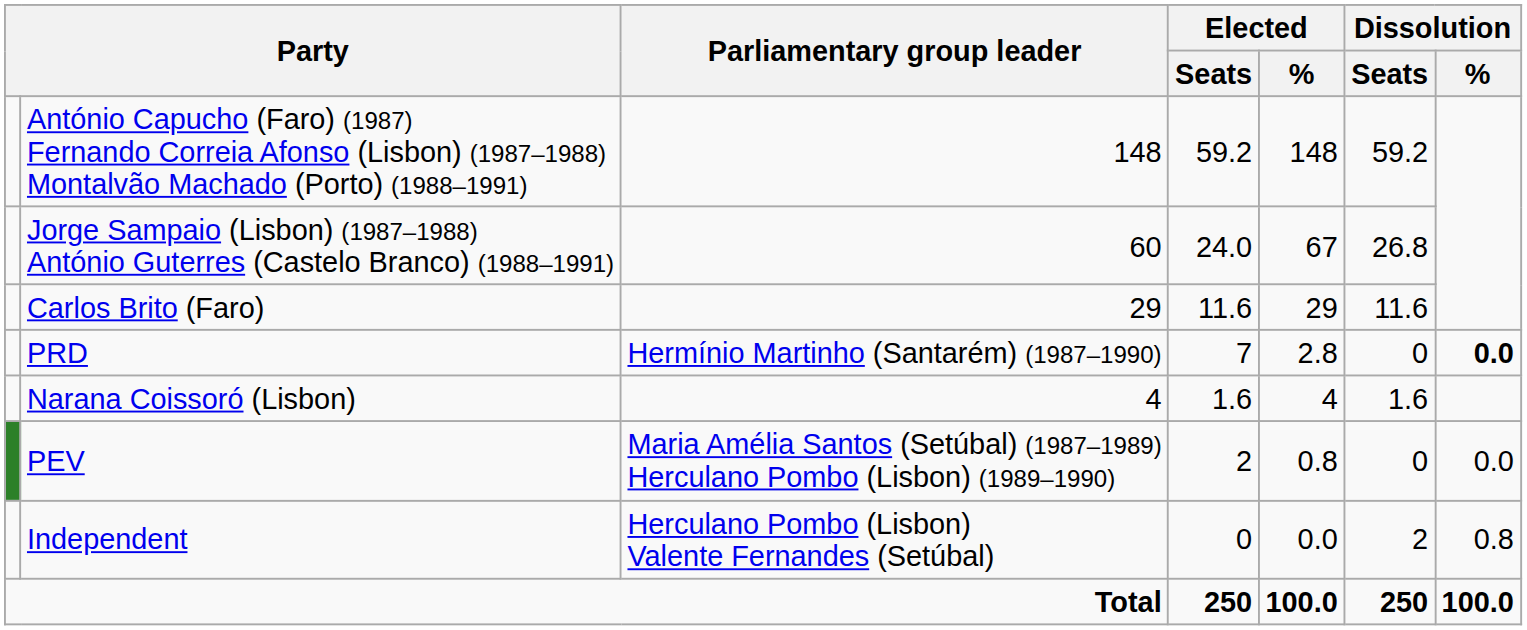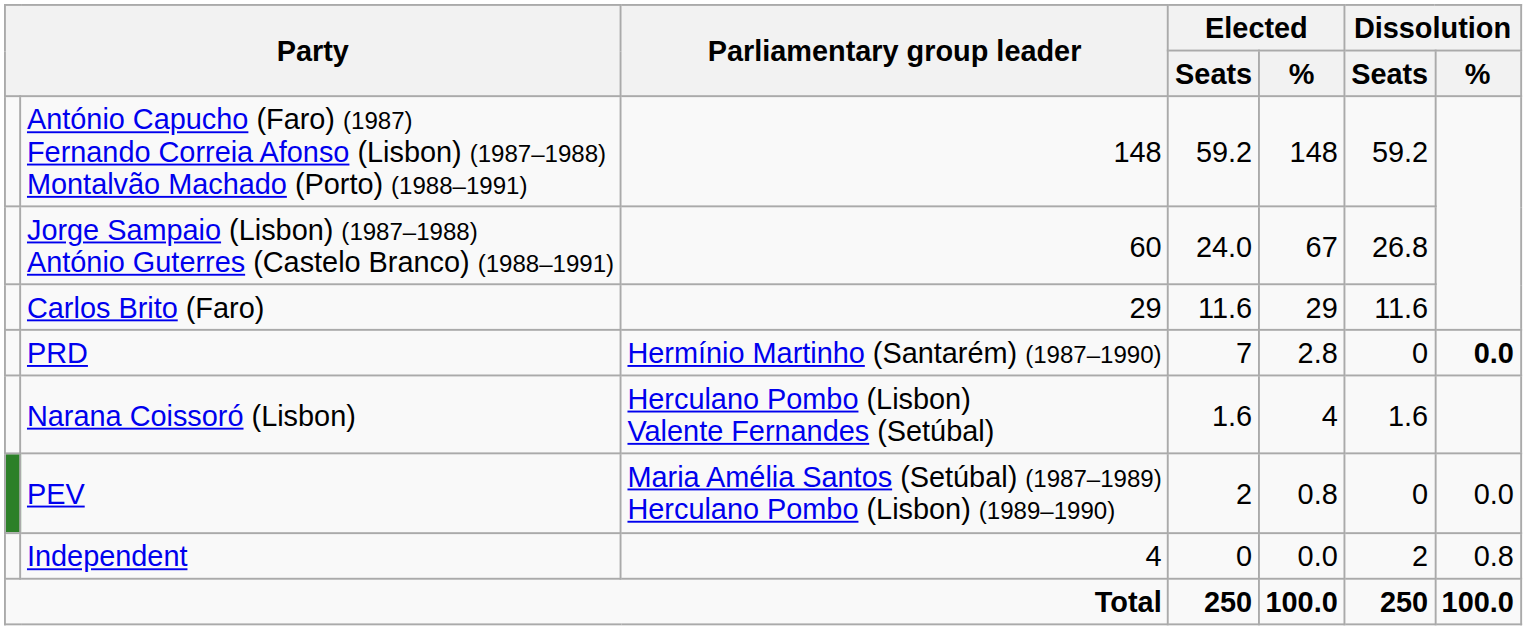(1154, 399) 4 -> (811, 415) Herculano Pombo (Lisbon) Valente Fernandes (Setúbal)
(811, 539) Herculano Pombo (Lisbon) Valente Fernandes (Setúbal) -> (1154, 555) 4
